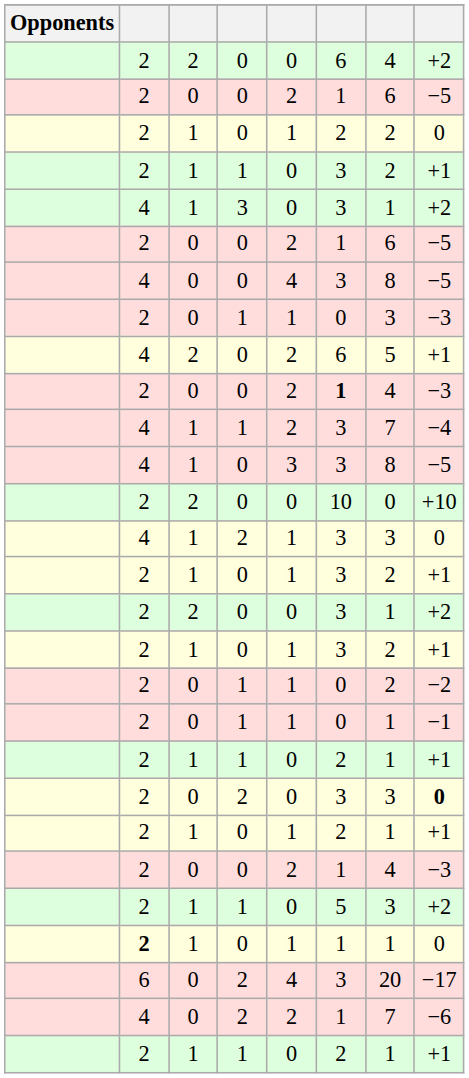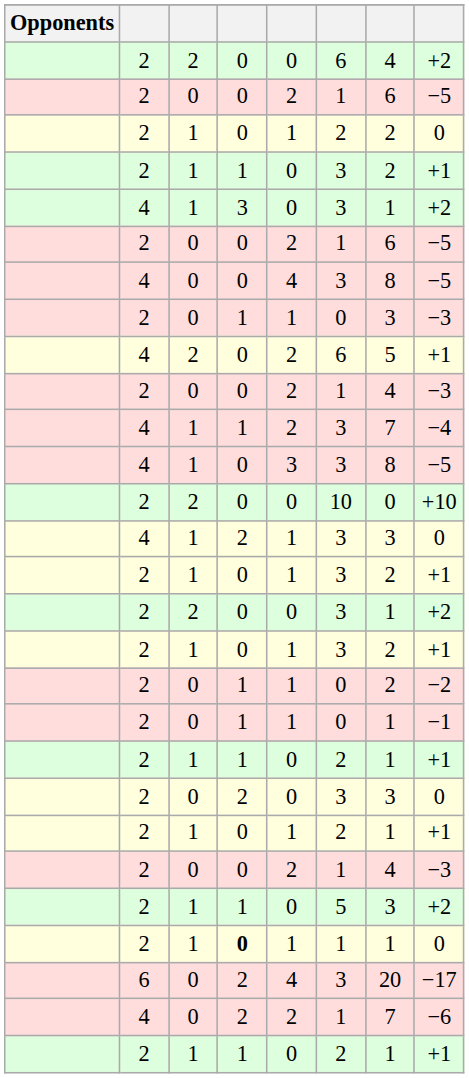(341, 391) bold -> (341, 391) normal
(439, 796) bold -> (439, 796) normal
(144, 943) bold -> (144, 943) normal
(242, 943) normal -> (242, 943) bold
